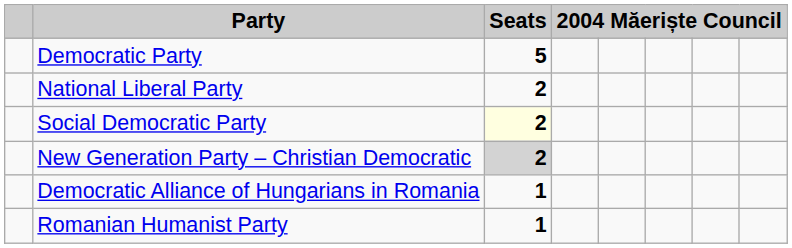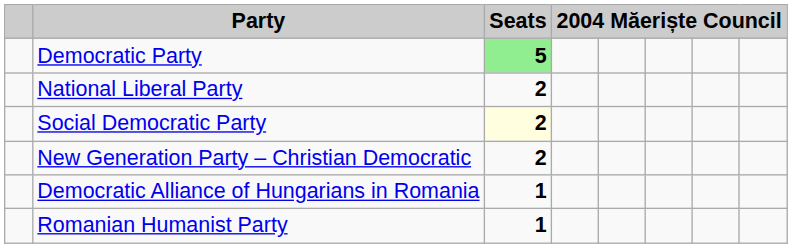(541, 55) no background -> (541, 55) lightgreen background
(541, 157) lightgrey background -> (541, 157) no background
